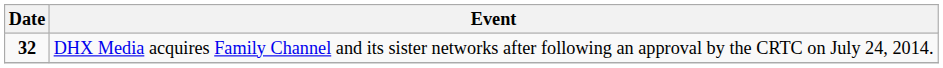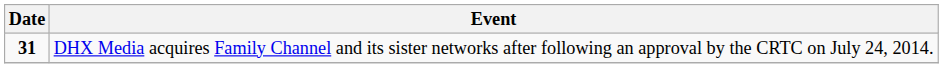(27, 47) 32 -> (27, 47) 31
